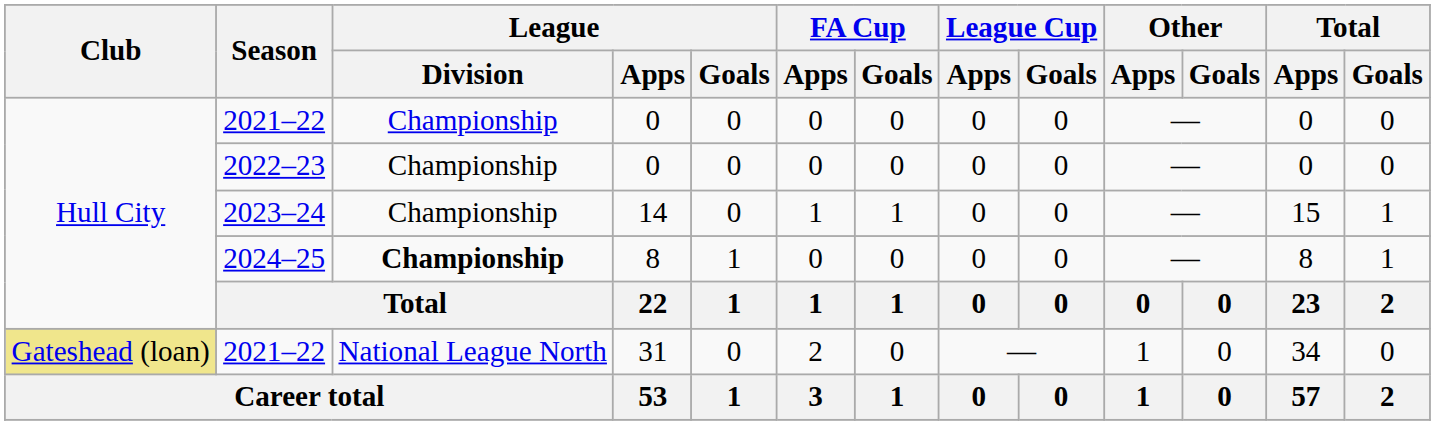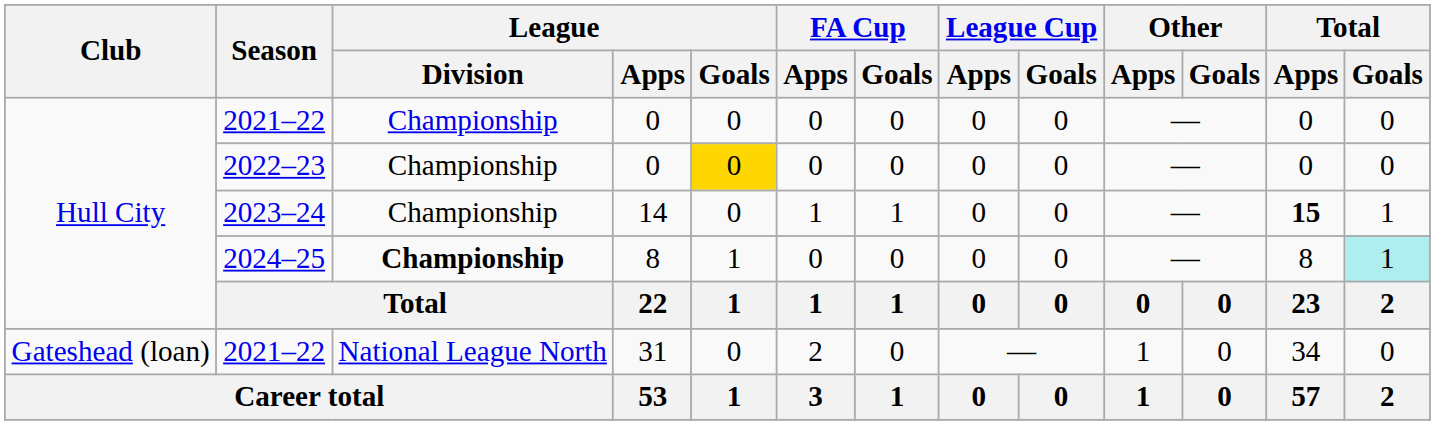(734, 166) no background -> (734, 166) gold background
(1306, 212) normal -> (1306, 212) bold
(1387, 258) no background -> (1387, 258) paleturquoise background
(111, 350) khaki background -> (111, 350) no background
